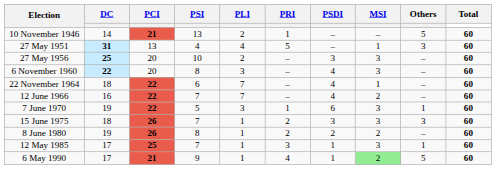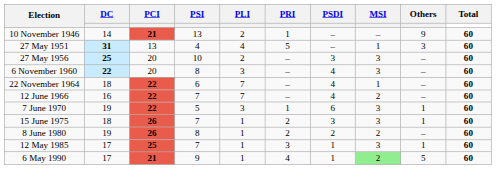(423, 34) 5 -> (423, 34) 9
(423, 121) 3 -> (423, 121) 1
